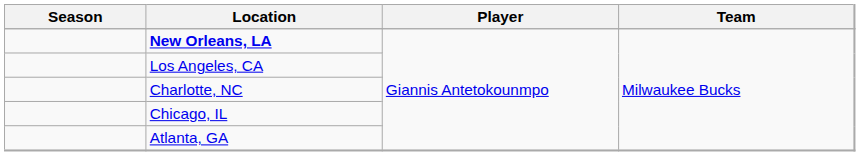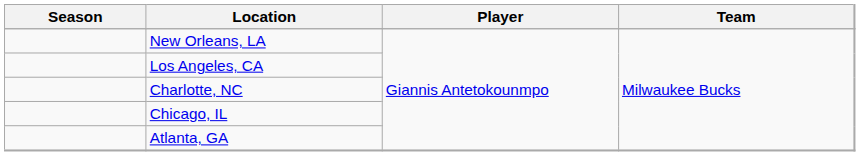(211, 41) bold -> (208, 41) normal
